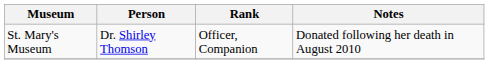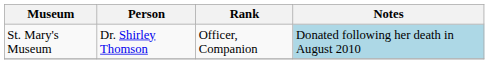(375, 41) no background -> (375, 41) lightblue background
